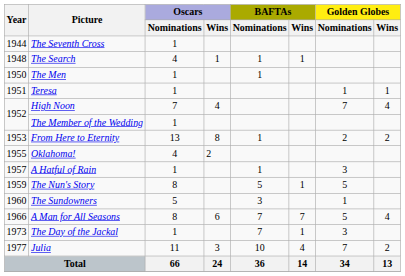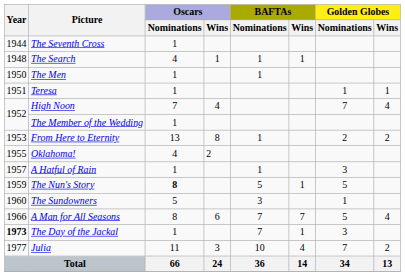(175, 185) normal -> (175, 185) bold
(17, 232) normal -> (17, 232) bold
